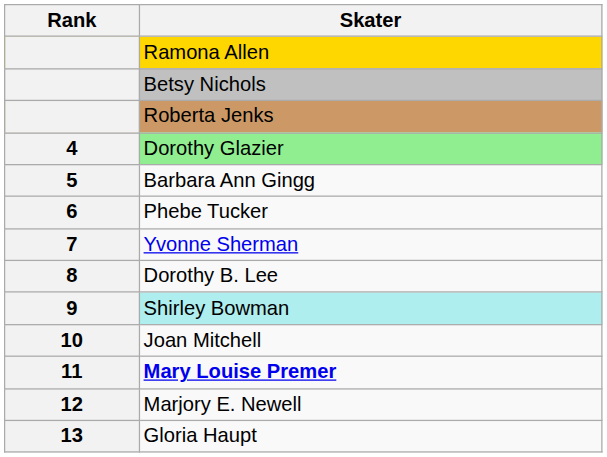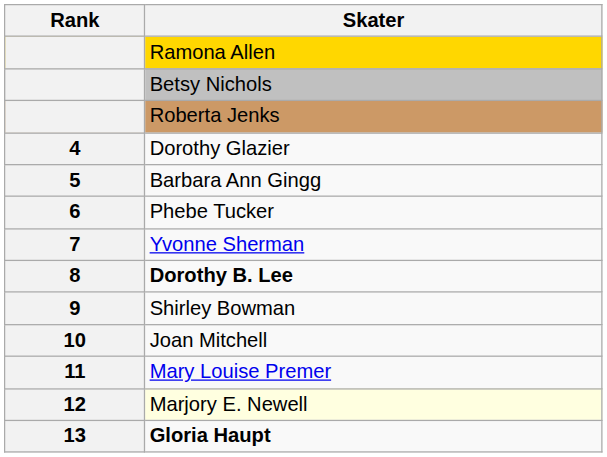(214, 148) lightgreen background -> (220, 148) no background
(211, 276) normal -> (221, 276) bold
(216, 308) paleturquoise background -> (222, 308) no background
(240, 372) bold -> (240, 372) normal
(223, 404) no background -> (229, 404) lightyellow background
(200, 436) normal -> (210, 436) bold
